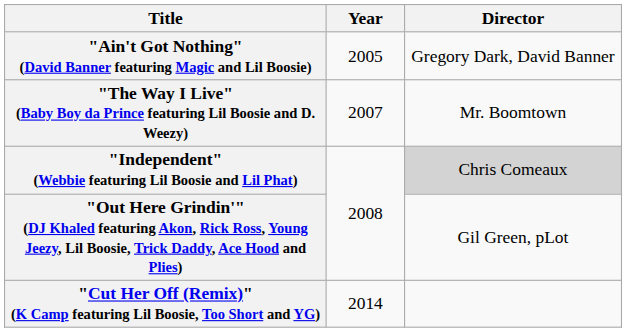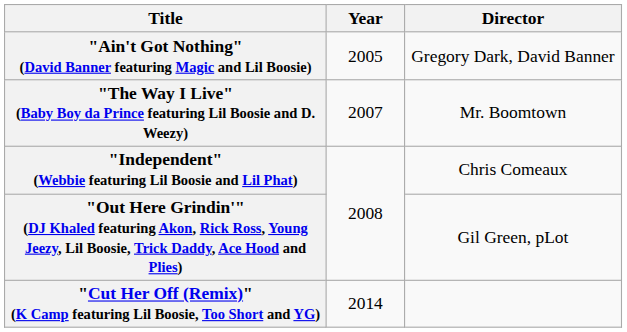(513, 169) lightgrey background -> (513, 169) no background
